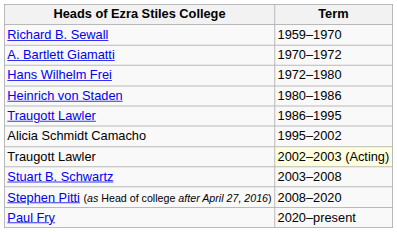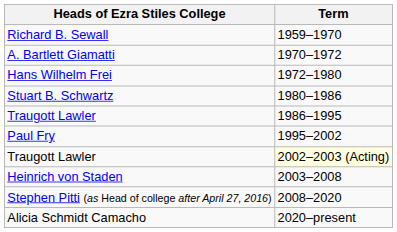(65, 95) Heinrich von Staden -> (60, 95) Stuart B. Schwartz
(77, 136) Alicia Schmidt Camacho -> (31, 136) Paul Fry
(60, 177) Stuart B. Schwartz -> (65, 177) Heinrich von Staden
(31, 217) Paul Fry -> (77, 217) Alicia Schmidt Camacho
